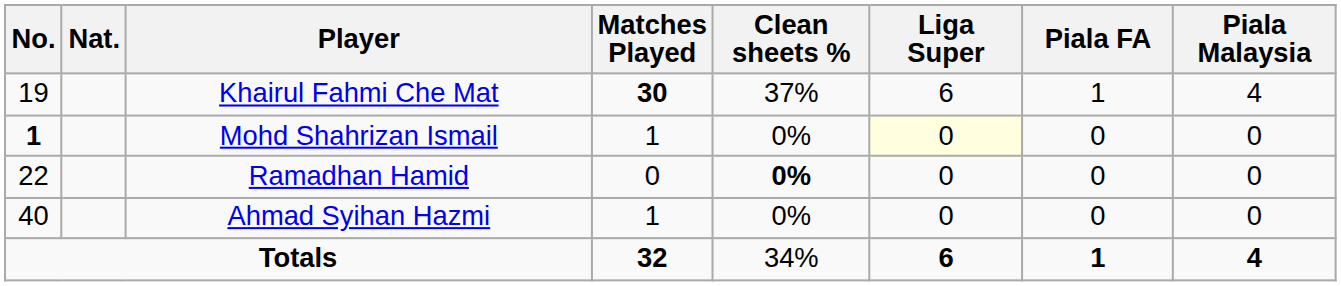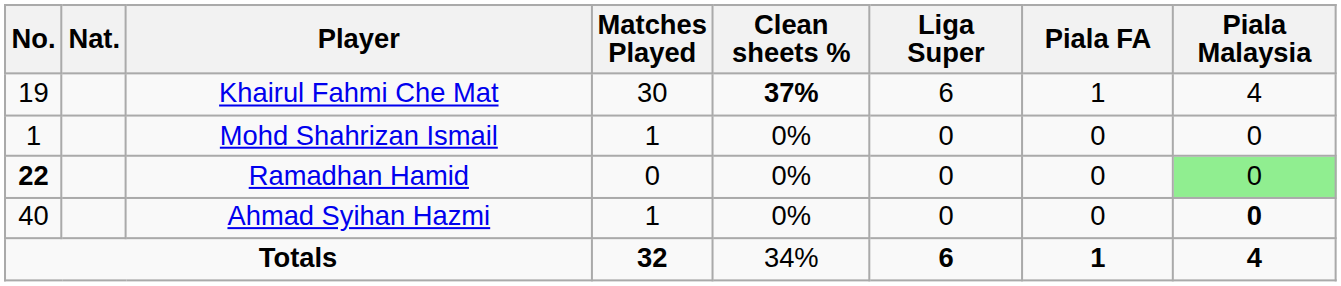(652, 93) bold -> (652, 93) normal
(791, 93) normal -> (791, 93) bold
(33, 134) bold -> (33, 134) normal
(946, 134) lightyellow background -> (946, 134) no background
(33, 176) normal -> (33, 176) bold
(791, 176) bold -> (791, 176) normal
(1254, 176) no background -> (1254, 176) lightgreen background
(1254, 217) normal -> (1254, 217) bold
